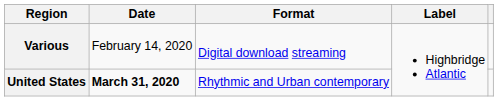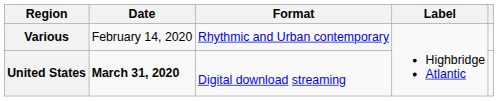(272, 53) Digital download streaming -> (294, 37) Rhythmic and Urban contemporary
(294, 82) Rhythmic and Urban contemporary -> (272, 80) Digital download streaming
